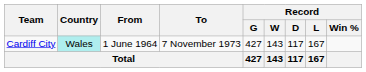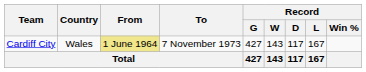(79, 43) paleturquoise background -> (79, 43) no background
(130, 43) no background -> (130, 43) khaki background
